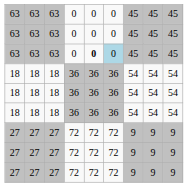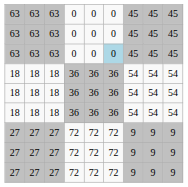(94, 53) bold -> (94, 53) normal
